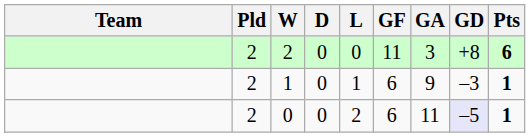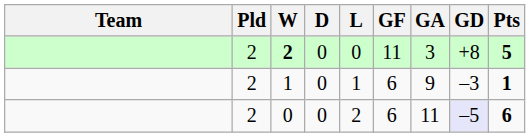(288, 52) normal -> (288, 52) bold
(507, 52) 6 -> (507, 52) 5
(507, 115) 1 -> (507, 115) 6
